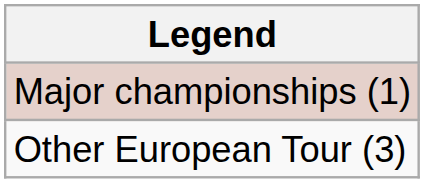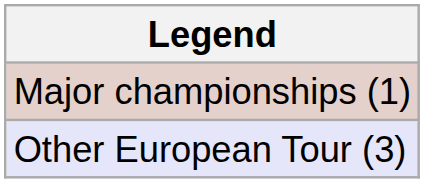(210, 149) no background -> (210, 149) lavender background
